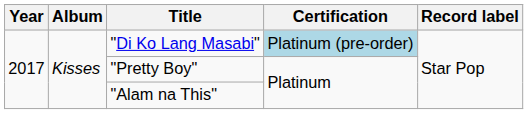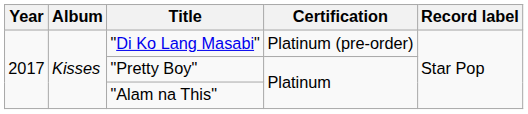(340, 43) lightblue background -> (340, 43) no background
